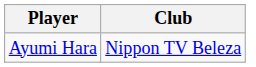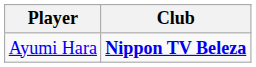(173, 47) normal -> (176, 47) bold
